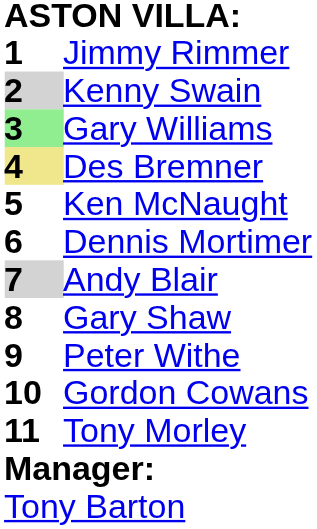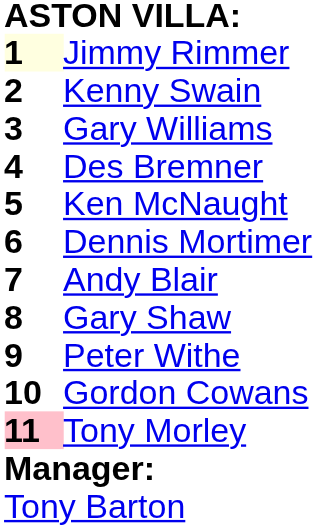(14, 53) no background -> (14, 53) lightyellow background
(14, 90) lightgrey background -> (14, 90) no background
(14, 128) lightgreen background -> (14, 128) no background
(14, 166) khaki background -> (14, 166) no background
(14, 279) lightgrey background -> (14, 279) no background
(22, 430) no background -> (22, 430) pink background
